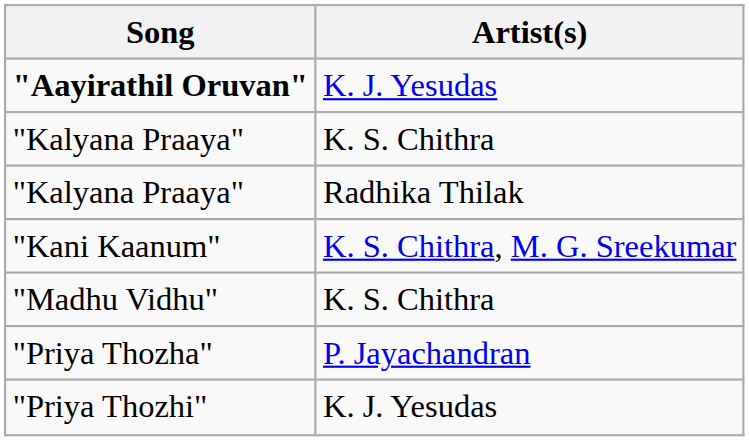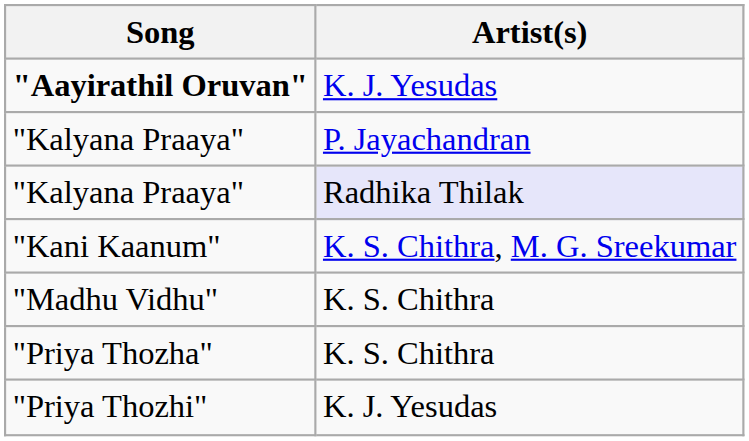(409, 138) K. S. Chithra -> (427, 138) P. Jayachandran
(423, 192) no background -> (423, 192) lavender background
(427, 353) P. Jayachandran -> (409, 353) K. S. Chithra
